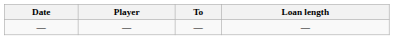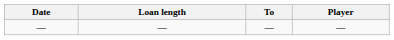columns swapped: (127, 12) <-> (305, 12)
